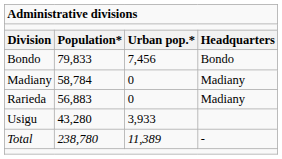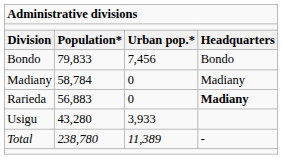(223, 99) normal -> (225, 99) bold
